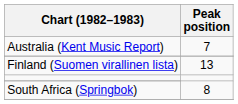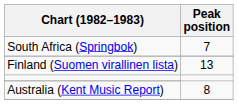(86, 46) Australia (Kent Music Report) -> (72, 46) South Africa (Springbok)
(72, 90) South Africa (Springbok) -> (86, 90) Australia (Kent Music Report)
